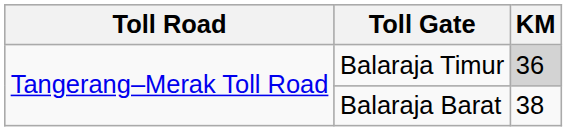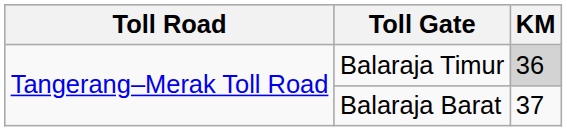(530, 105) 38 -> (530, 105) 37
